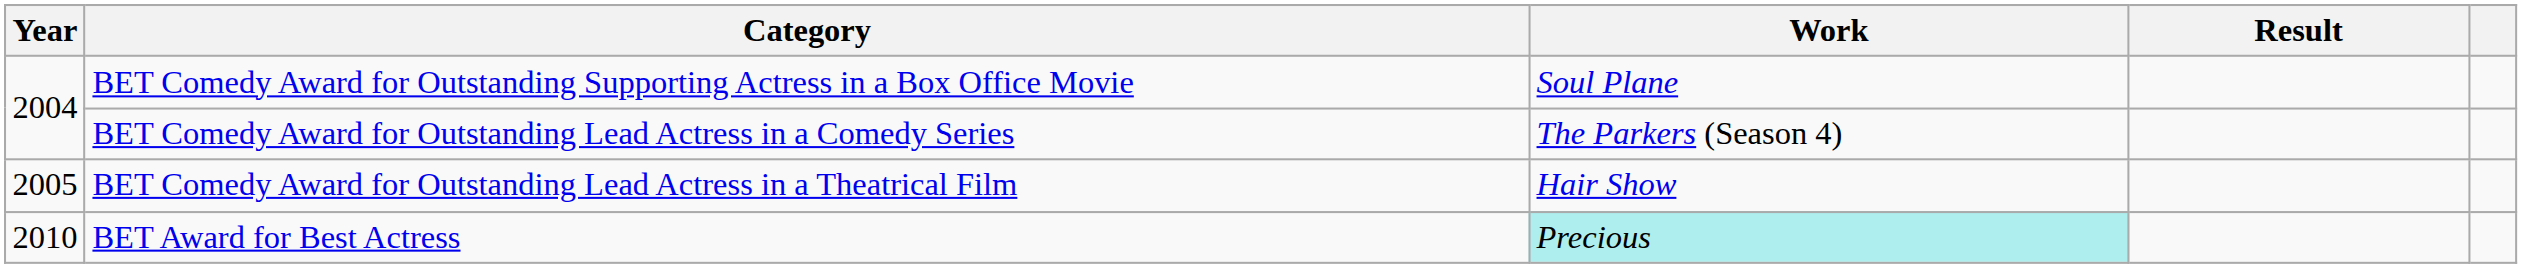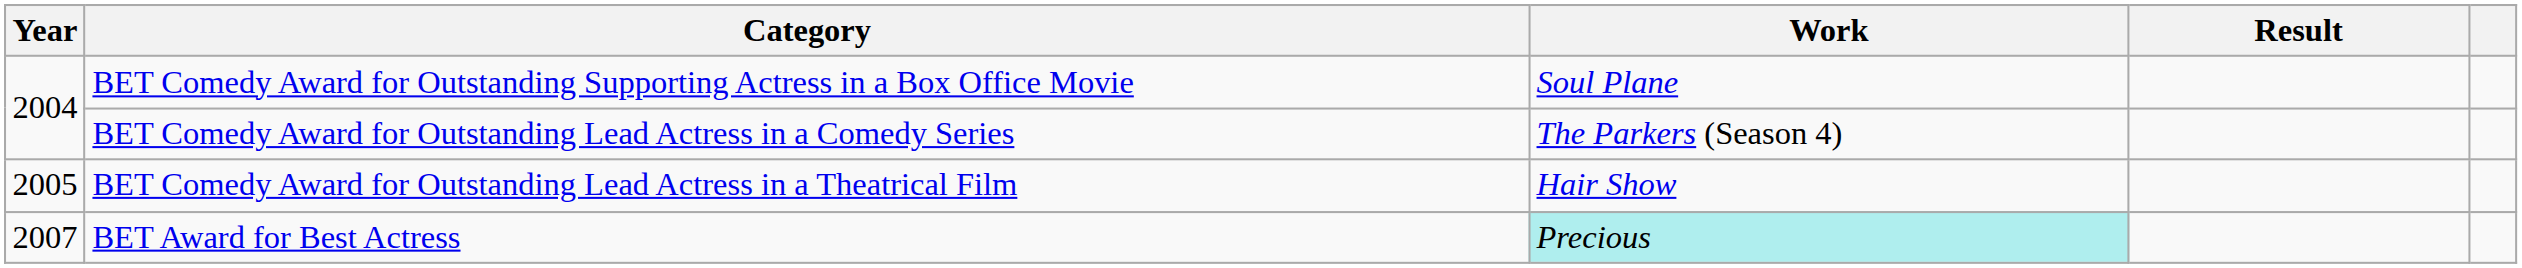(45, 236) 2010 -> (45, 236) 2007
